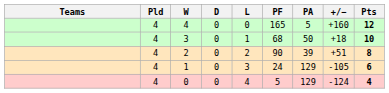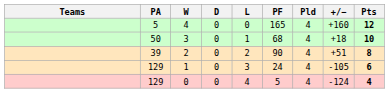columns swapped: (156, 11) <-> (308, 11)
